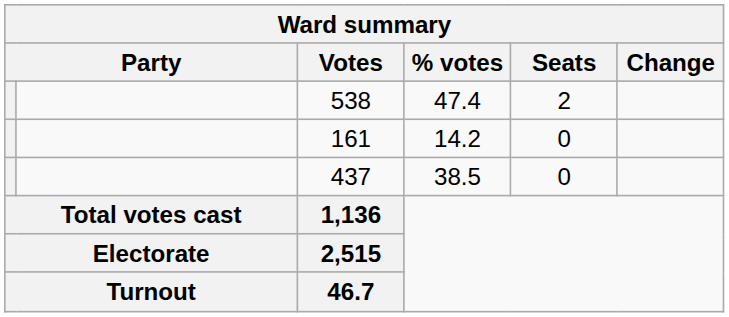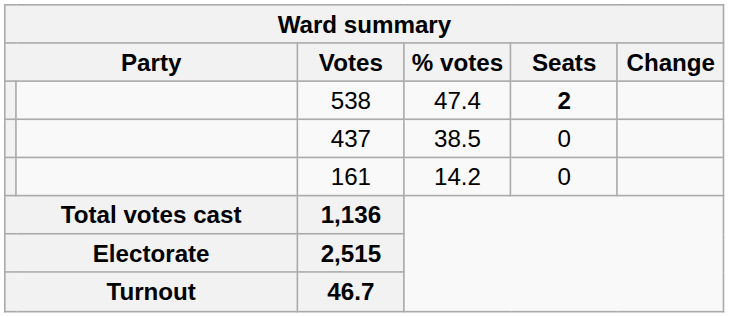(564, 101) normal -> (564, 101) bold
rows swapped: (351, 177) <-> (351, 139)
